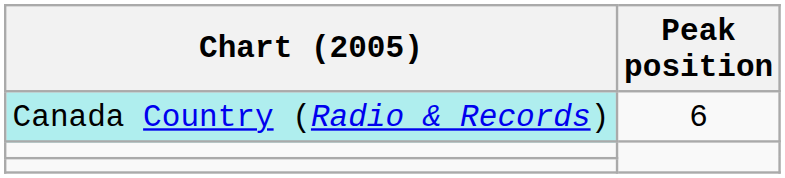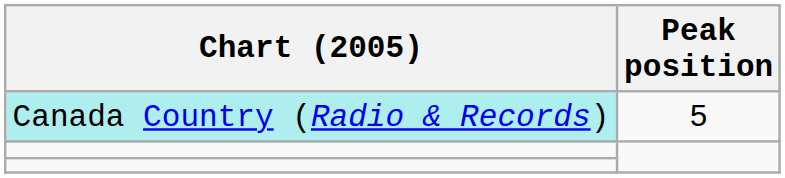(699, 117) 6 -> (699, 117) 5
